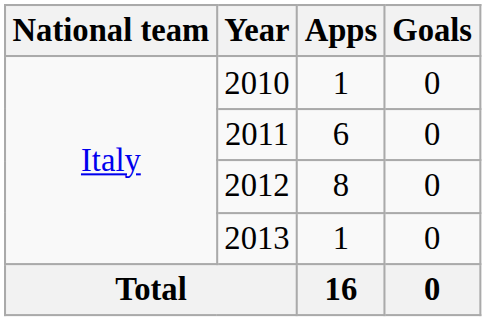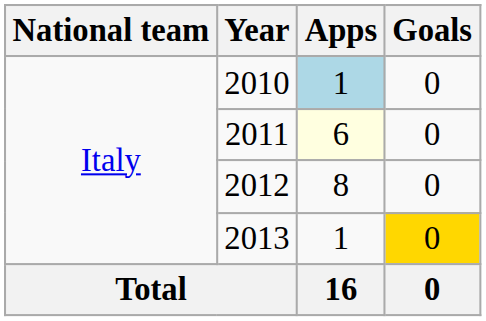(341, 82) no background -> (341, 82) lightblue background
(341, 133) no background -> (341, 133) lightyellow background
(432, 237) no background -> (432, 237) gold background
